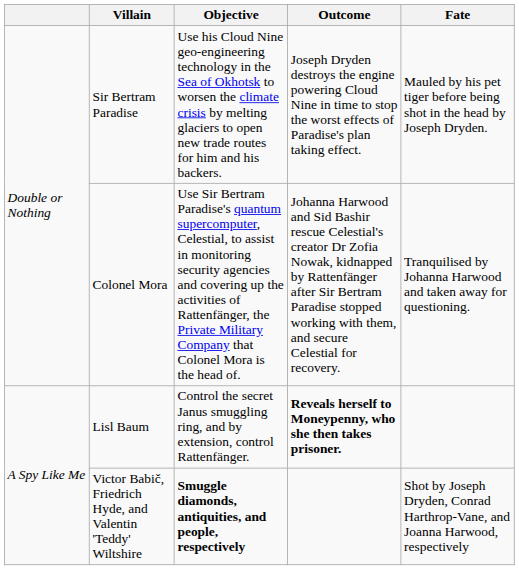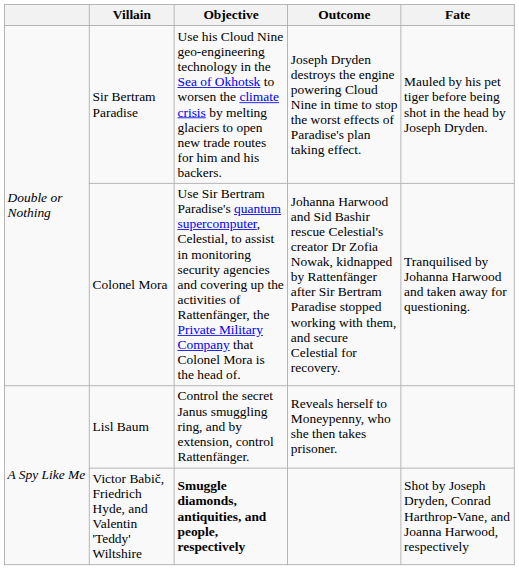(343, 426) bold -> (341, 426) normal
